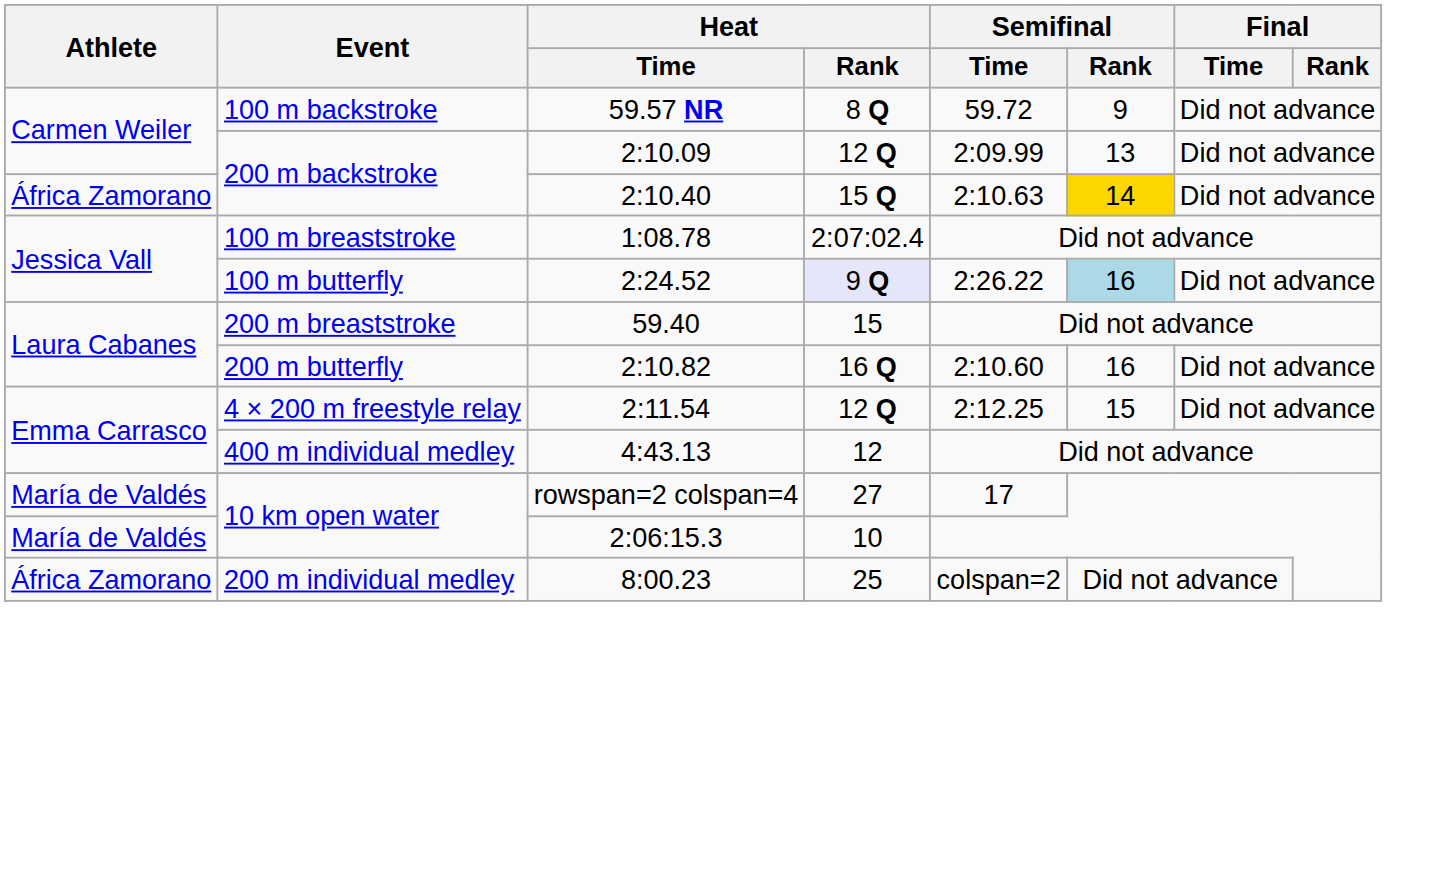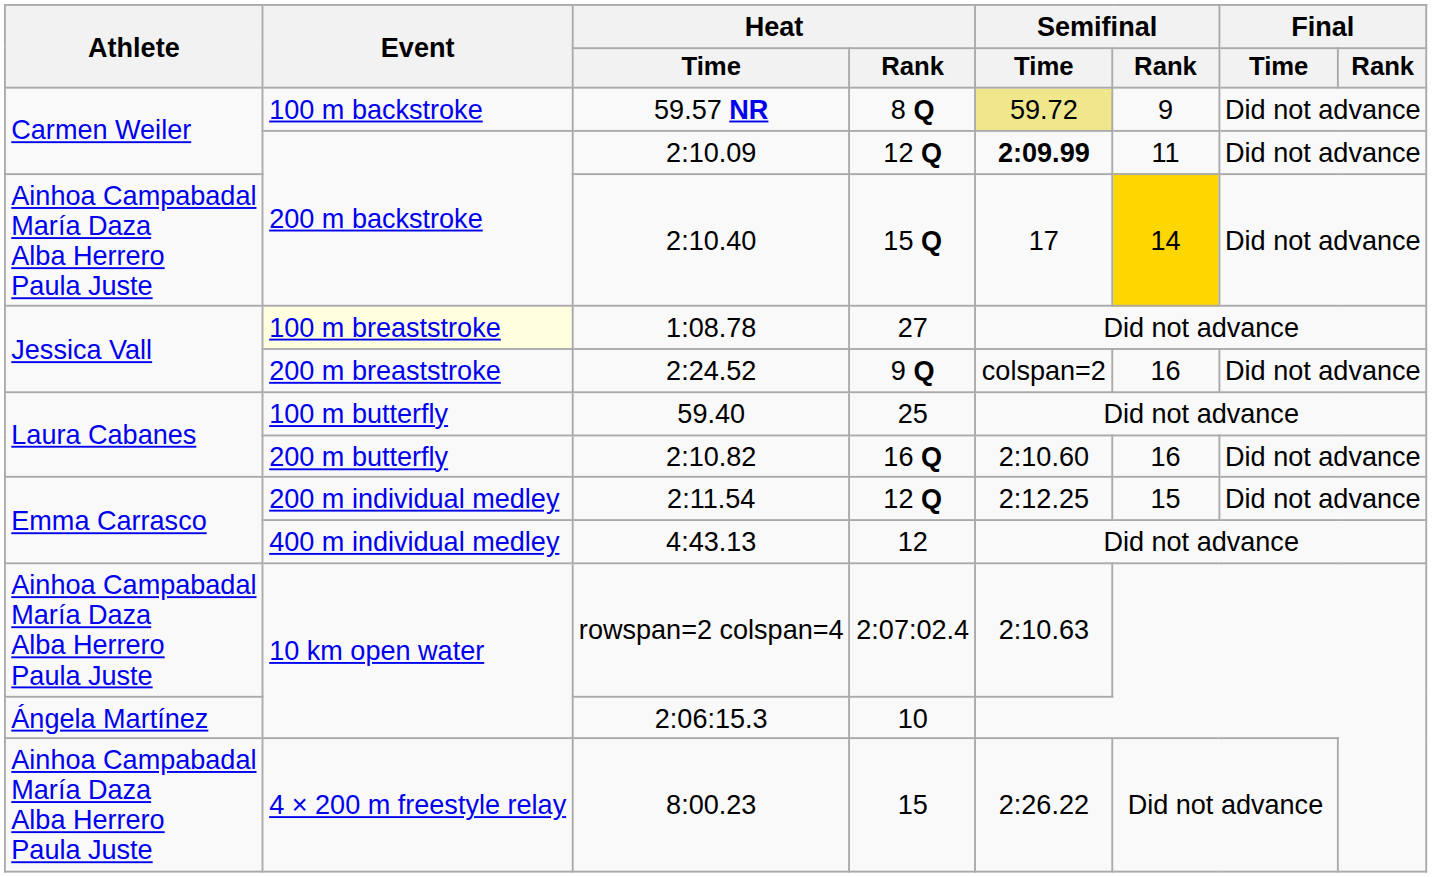(999, 110) no background -> (1044, 110) khaki background
(999, 153) normal -> (1044, 153) bold
(1120, 153) 13 -> (1165, 153) 11
(111, 195) África Zamorano -> (134, 241) Ainhoa Campabadal María Daza Alba Herrero Paula Juste
(999, 195) 2:10.63 -> (1044, 241) 17
(340, 238) no background -> (385, 328) lightyellow background
(867, 238) 2:07:02.4 -> (913, 328) 27
(313, 281) 100 m butterfly -> (385, 371) 200 m breaststroke
(867, 281) lavender background -> (913, 371) no background
(999, 281) 2:26.22 -> (1044, 371) colspan=2
(1120, 281) lightblue background -> (1165, 371) no background
(340, 324) 200 m breaststroke -> (359, 414) 100 m butterfly
(867, 324) 15 -> (913, 414) 25
(372, 409) 4 × 200 m freestyle relay -> (414, 499) 200 m individual medley
(109, 495) María de Valdés -> (134, 630) Ainhoa Campabadal María Daza Alba Herrero Paula Juste
(867, 495) 27 -> (913, 630) 2:07:02.4
(999, 495) 17 -> (1044, 630) 2:10.63
(109, 538) María de Valdés -> (110, 718) Ángela Martínez
(111, 580) África Zamorano -> (134, 806) Ainhoa Campabadal María Daza Alba Herrero Paula Juste
(369, 580) 200 m individual medley -> (418, 806) 4 × 200 m freestyle relay
(867, 580) 25 -> (913, 806) 15
(999, 580) colspan=2 -> (1044, 806) 2:26.22
